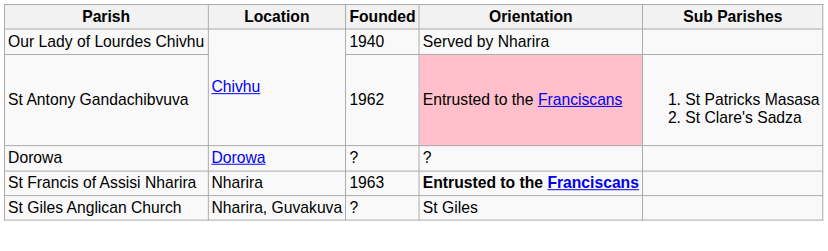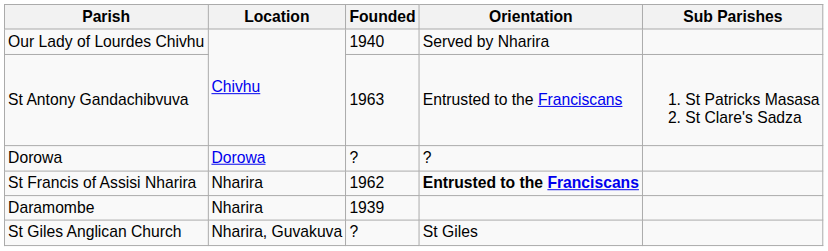(367, 99) 1962 -> (367, 99) 1963
(523, 99) pink background -> (523, 99) no background
(367, 183) 1963 -> (367, 183) 1962
+ row: (51, 207)
